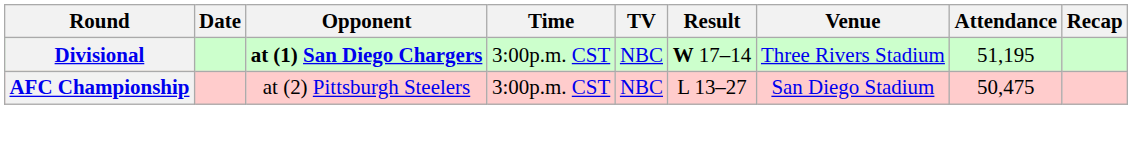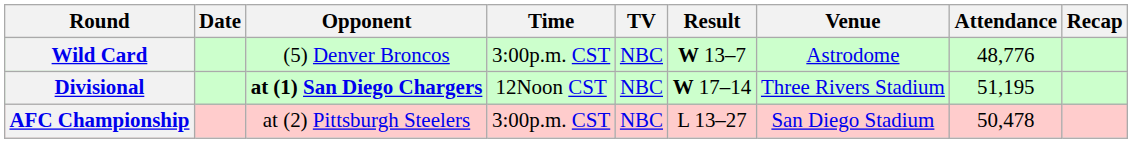+ row: (99, 54)
(551, 54) 3:00p.m. CST -> (551, 87) 12Noon CST
(1006, 87) 50,475 -> (1006, 120) 50,478
